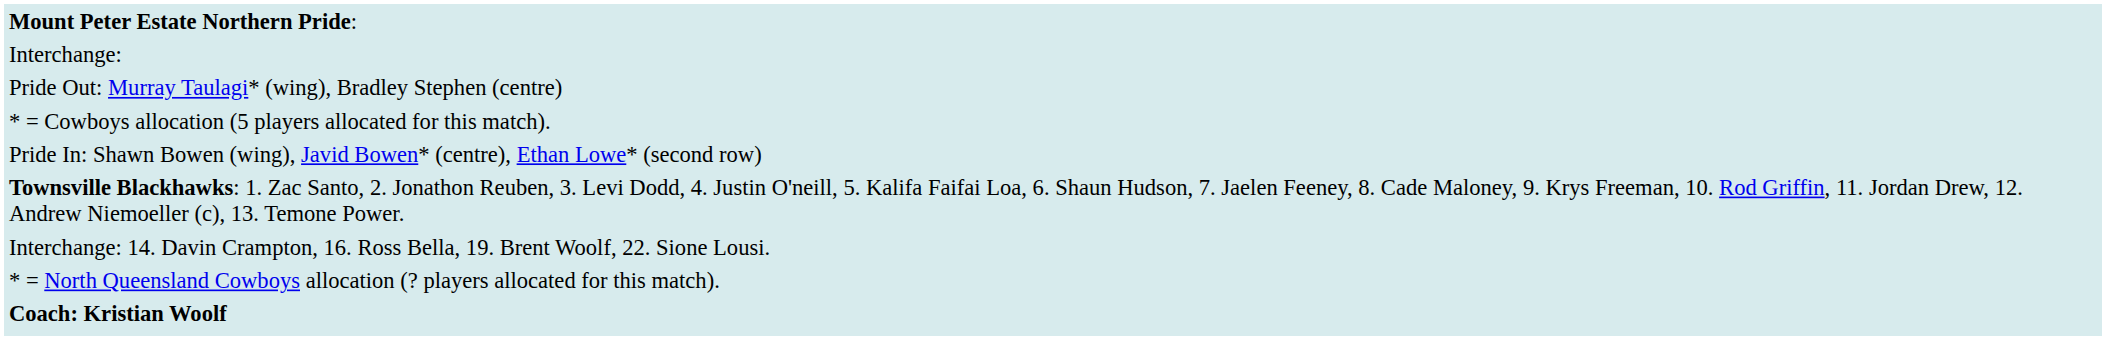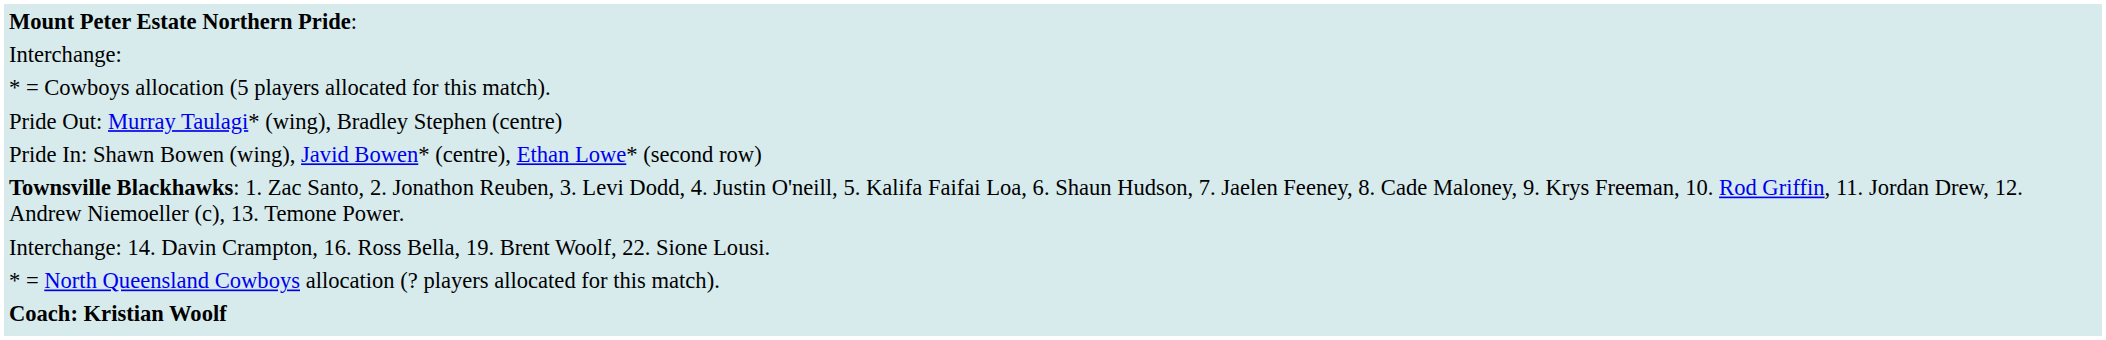(286, 88) Pride Out: Murray Taulagi* (wing), Bradley Stephen (centre) -> (280, 88) * = Cowboys allocation (5 players allocated for this match).
(280, 121) * = Cowboys allocation (5 players allocated for this match). -> (286, 121) Pride Out: Murray Taulagi* (wing), Bradley Stephen (centre)
